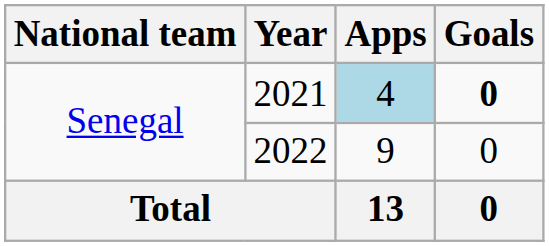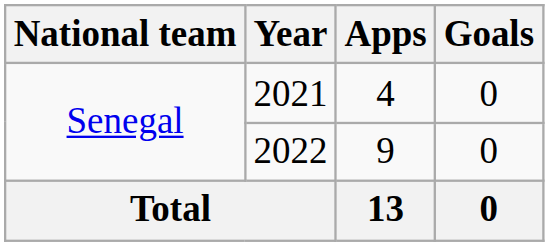(386, 92) lightblue background -> (386, 92) no background
(489, 92) bold -> (489, 92) normal
